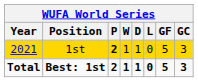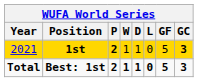(76, 49) normal -> (76, 49) bold
(184, 49) normal -> (184, 49) bold
